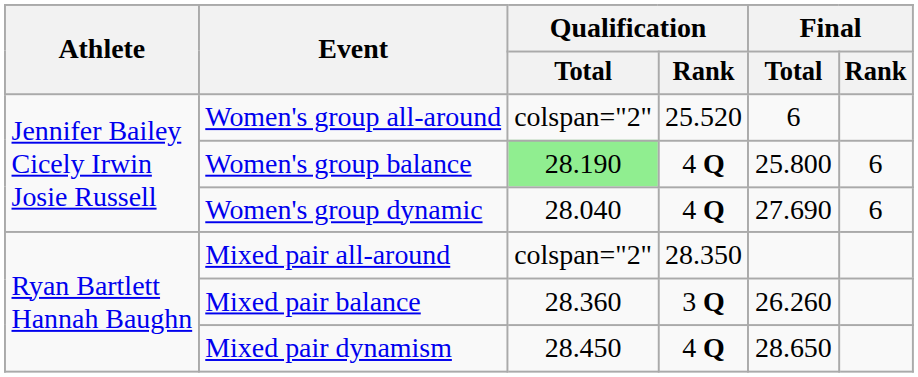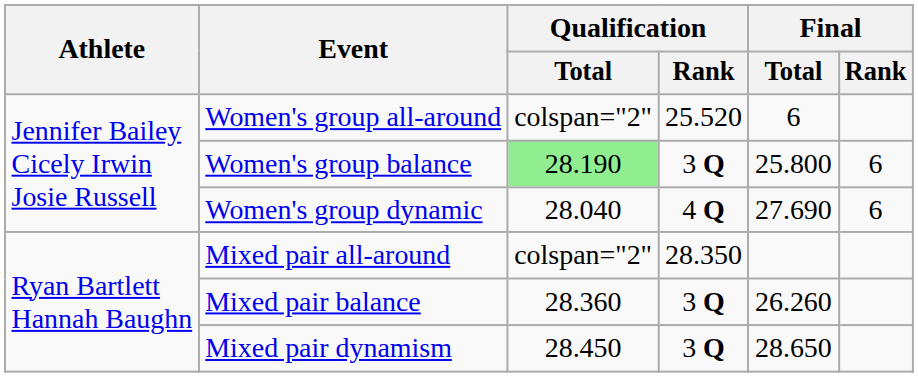(703, 163) 4 Q -> (703, 163) 3 Q
(703, 347) 4 Q -> (703, 347) 3 Q
